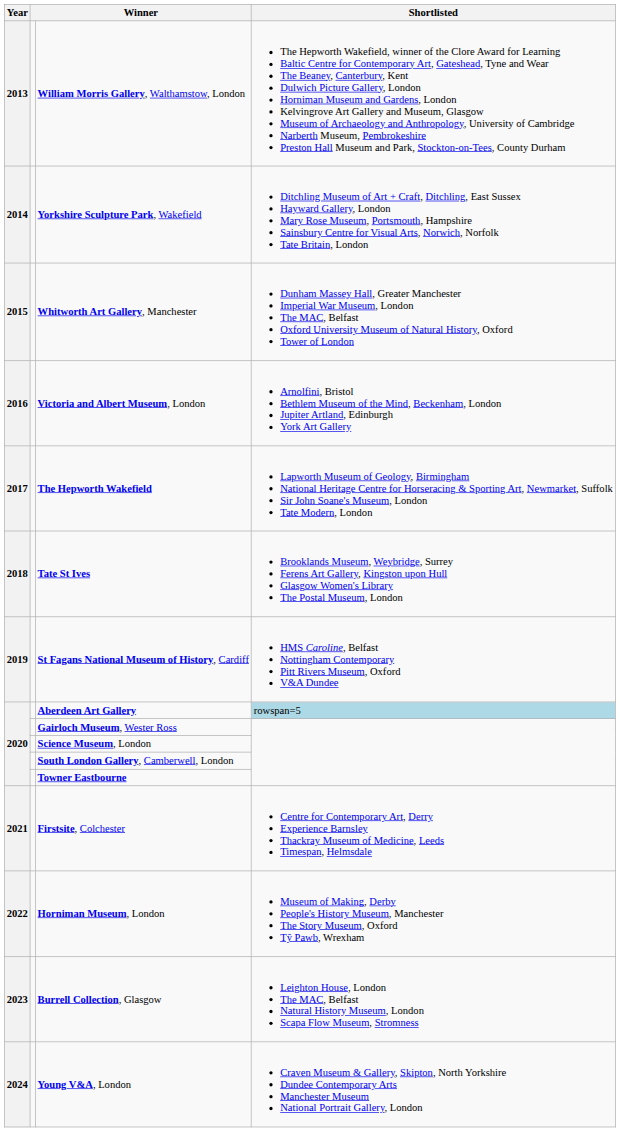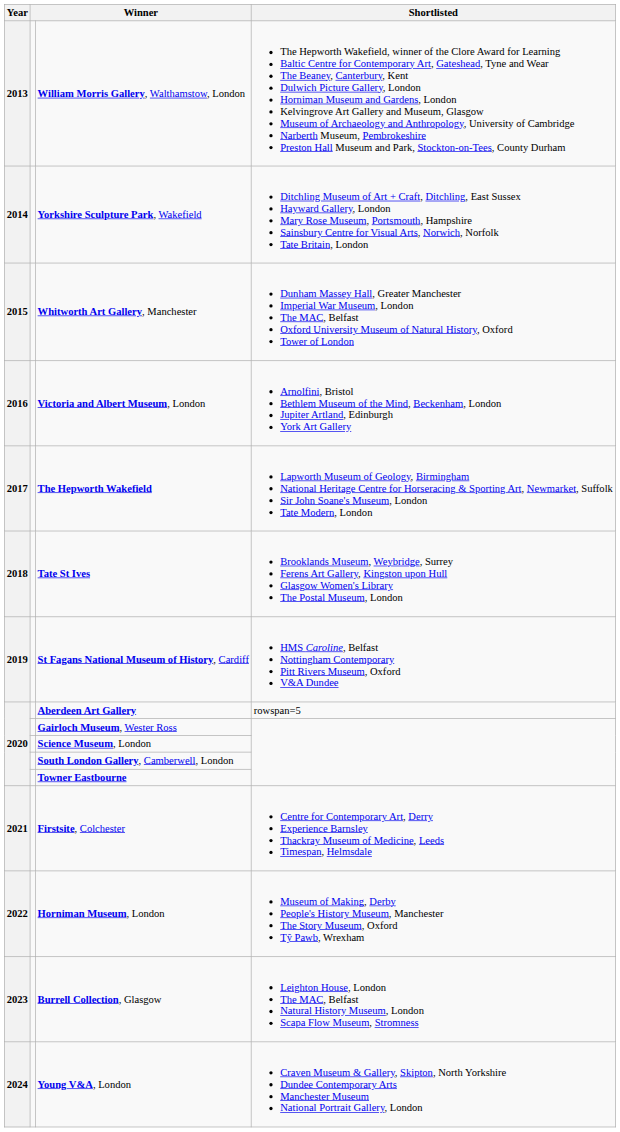(277, 710) lightblue background -> (277, 710) no background
